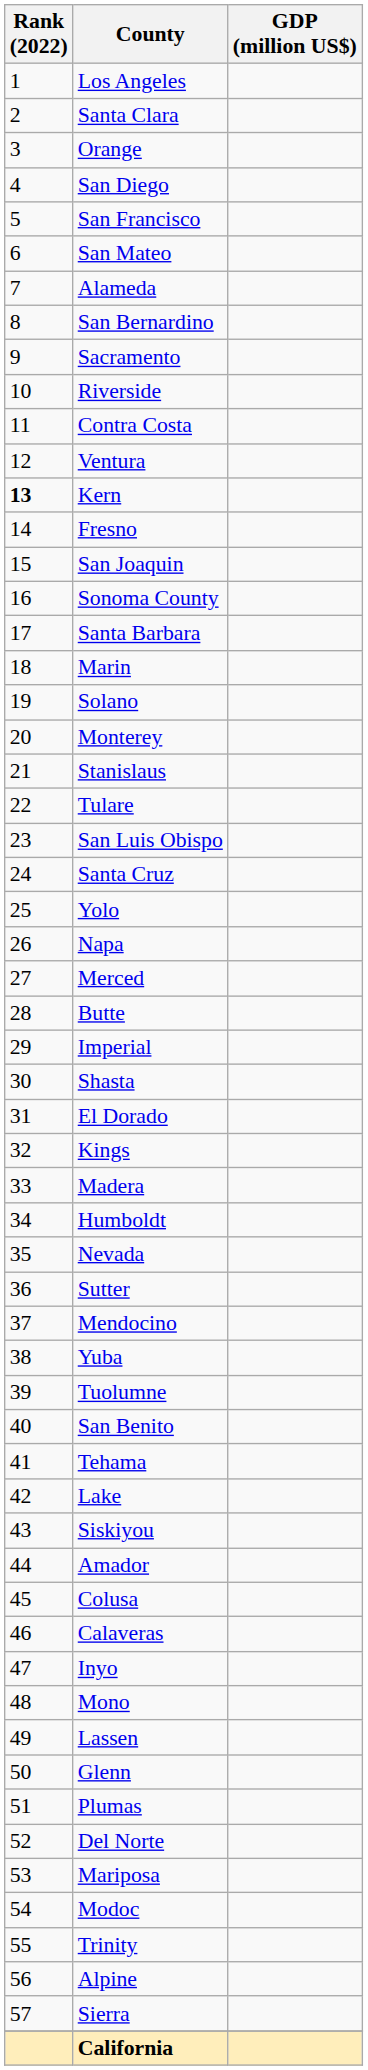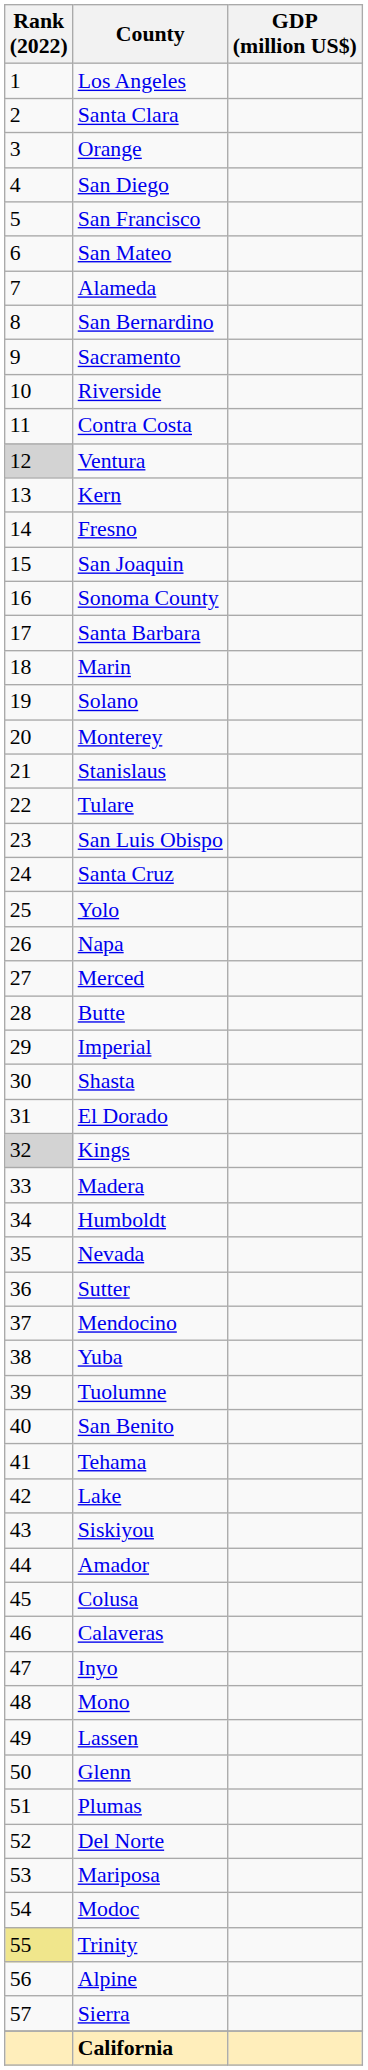(21, 460) no background -> (21, 460) lightgrey background
(21, 494) bold -> (21, 494) normal
(21, 1150) no background -> (21, 1150) lightgrey background
(21, 1944) no background -> (21, 1944) khaki background
